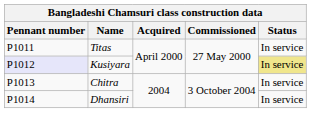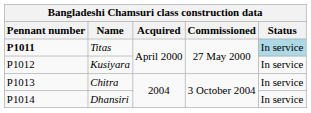(21, 47) normal -> (21, 47) bold
(282, 47) no background -> (282, 47) lightblue background
(21, 64) lavender background -> (21, 64) no background
(282, 64) khaki background -> (282, 64) no background
